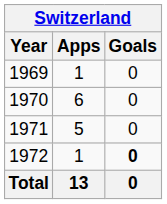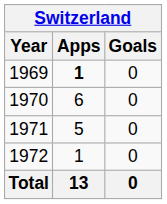(79, 73) normal -> (79, 73) bold
(133, 156) bold -> (133, 156) normal
